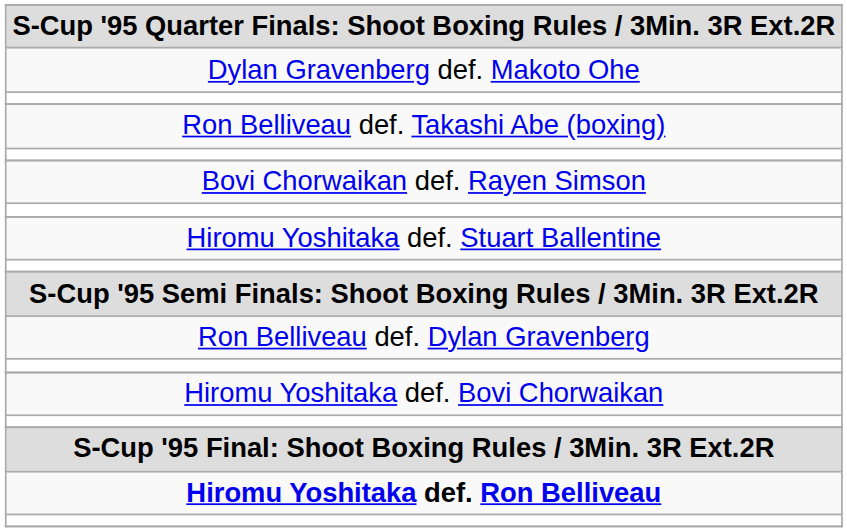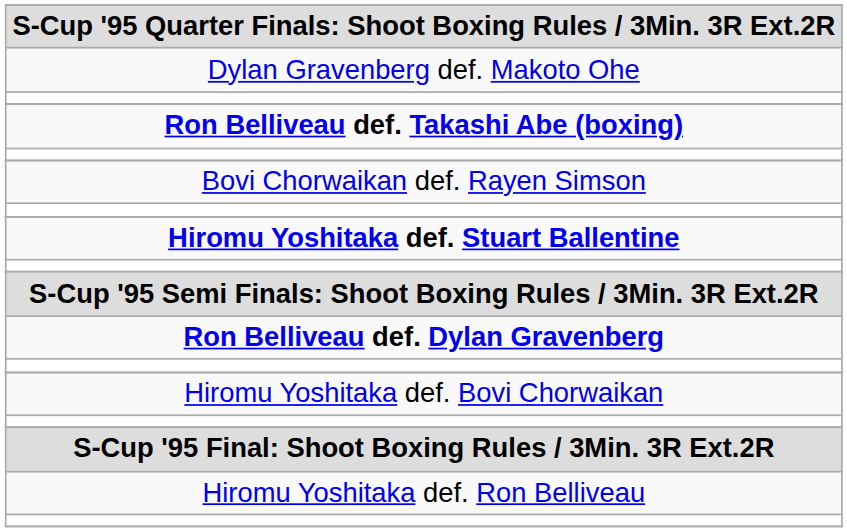(424, 125) normal -> (424, 125) bold
(424, 237) normal -> (424, 237) bold
(424, 336) normal -> (424, 336) bold
(424, 492) bold -> (424, 492) normal
